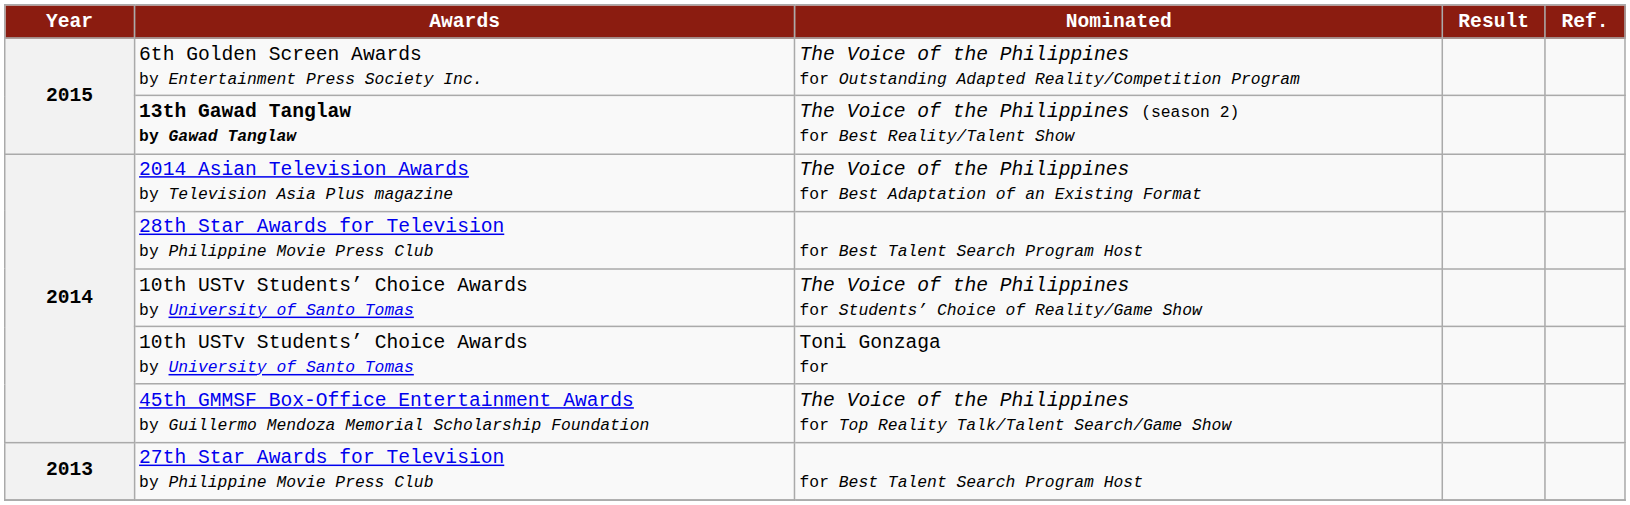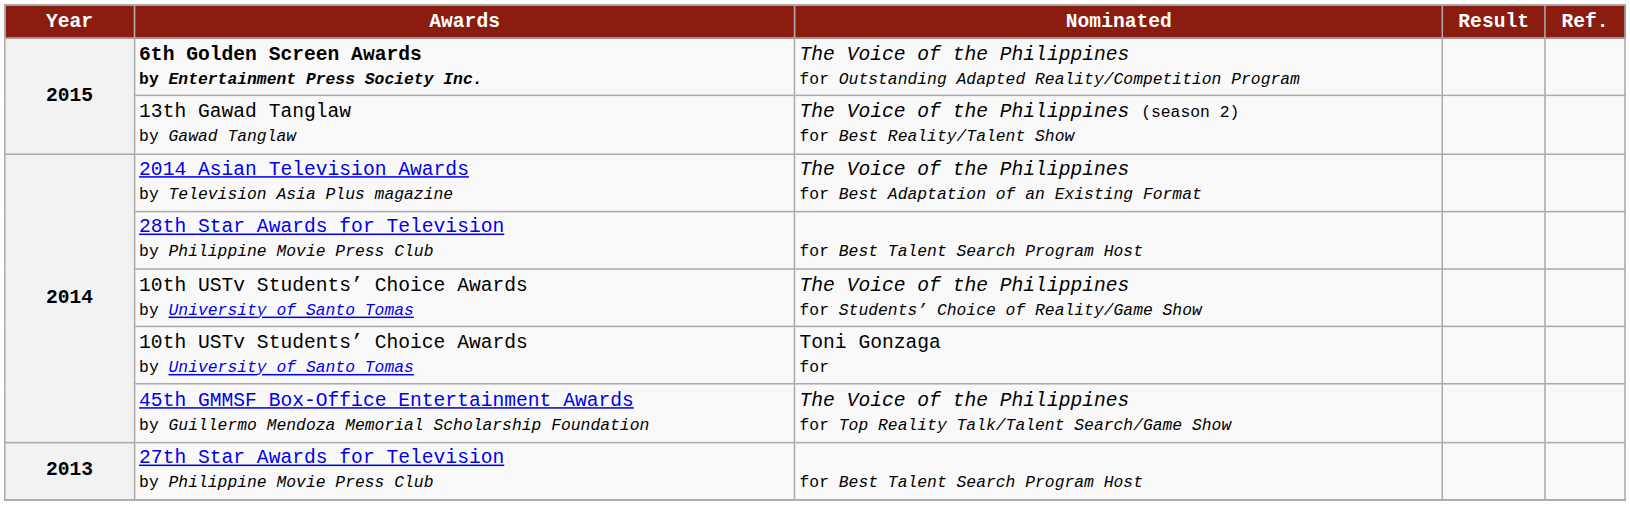(311, 66) normal -> (311, 66) bold
(245, 124) bold -> (245, 123) normal
